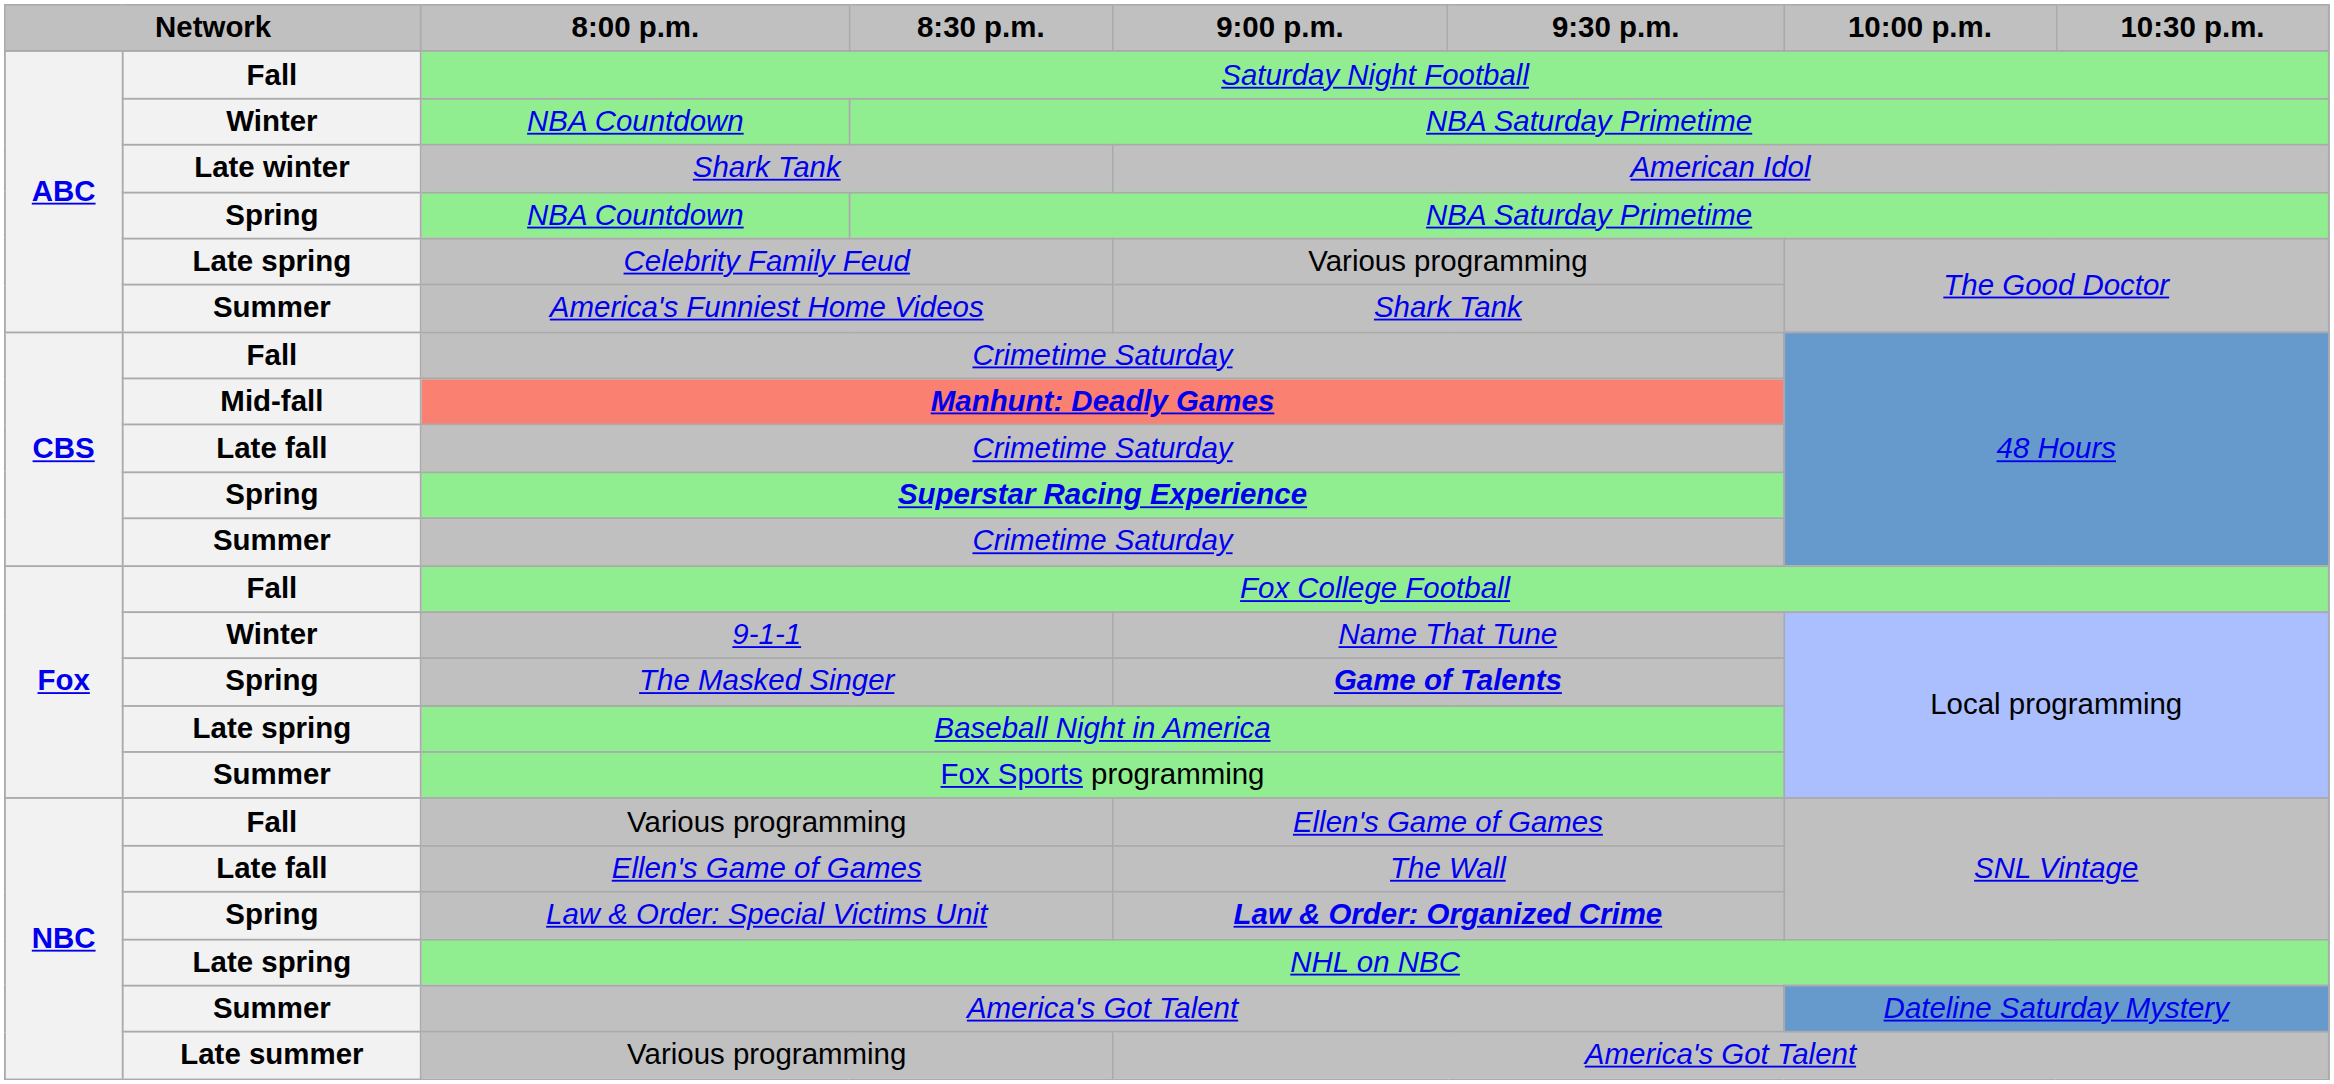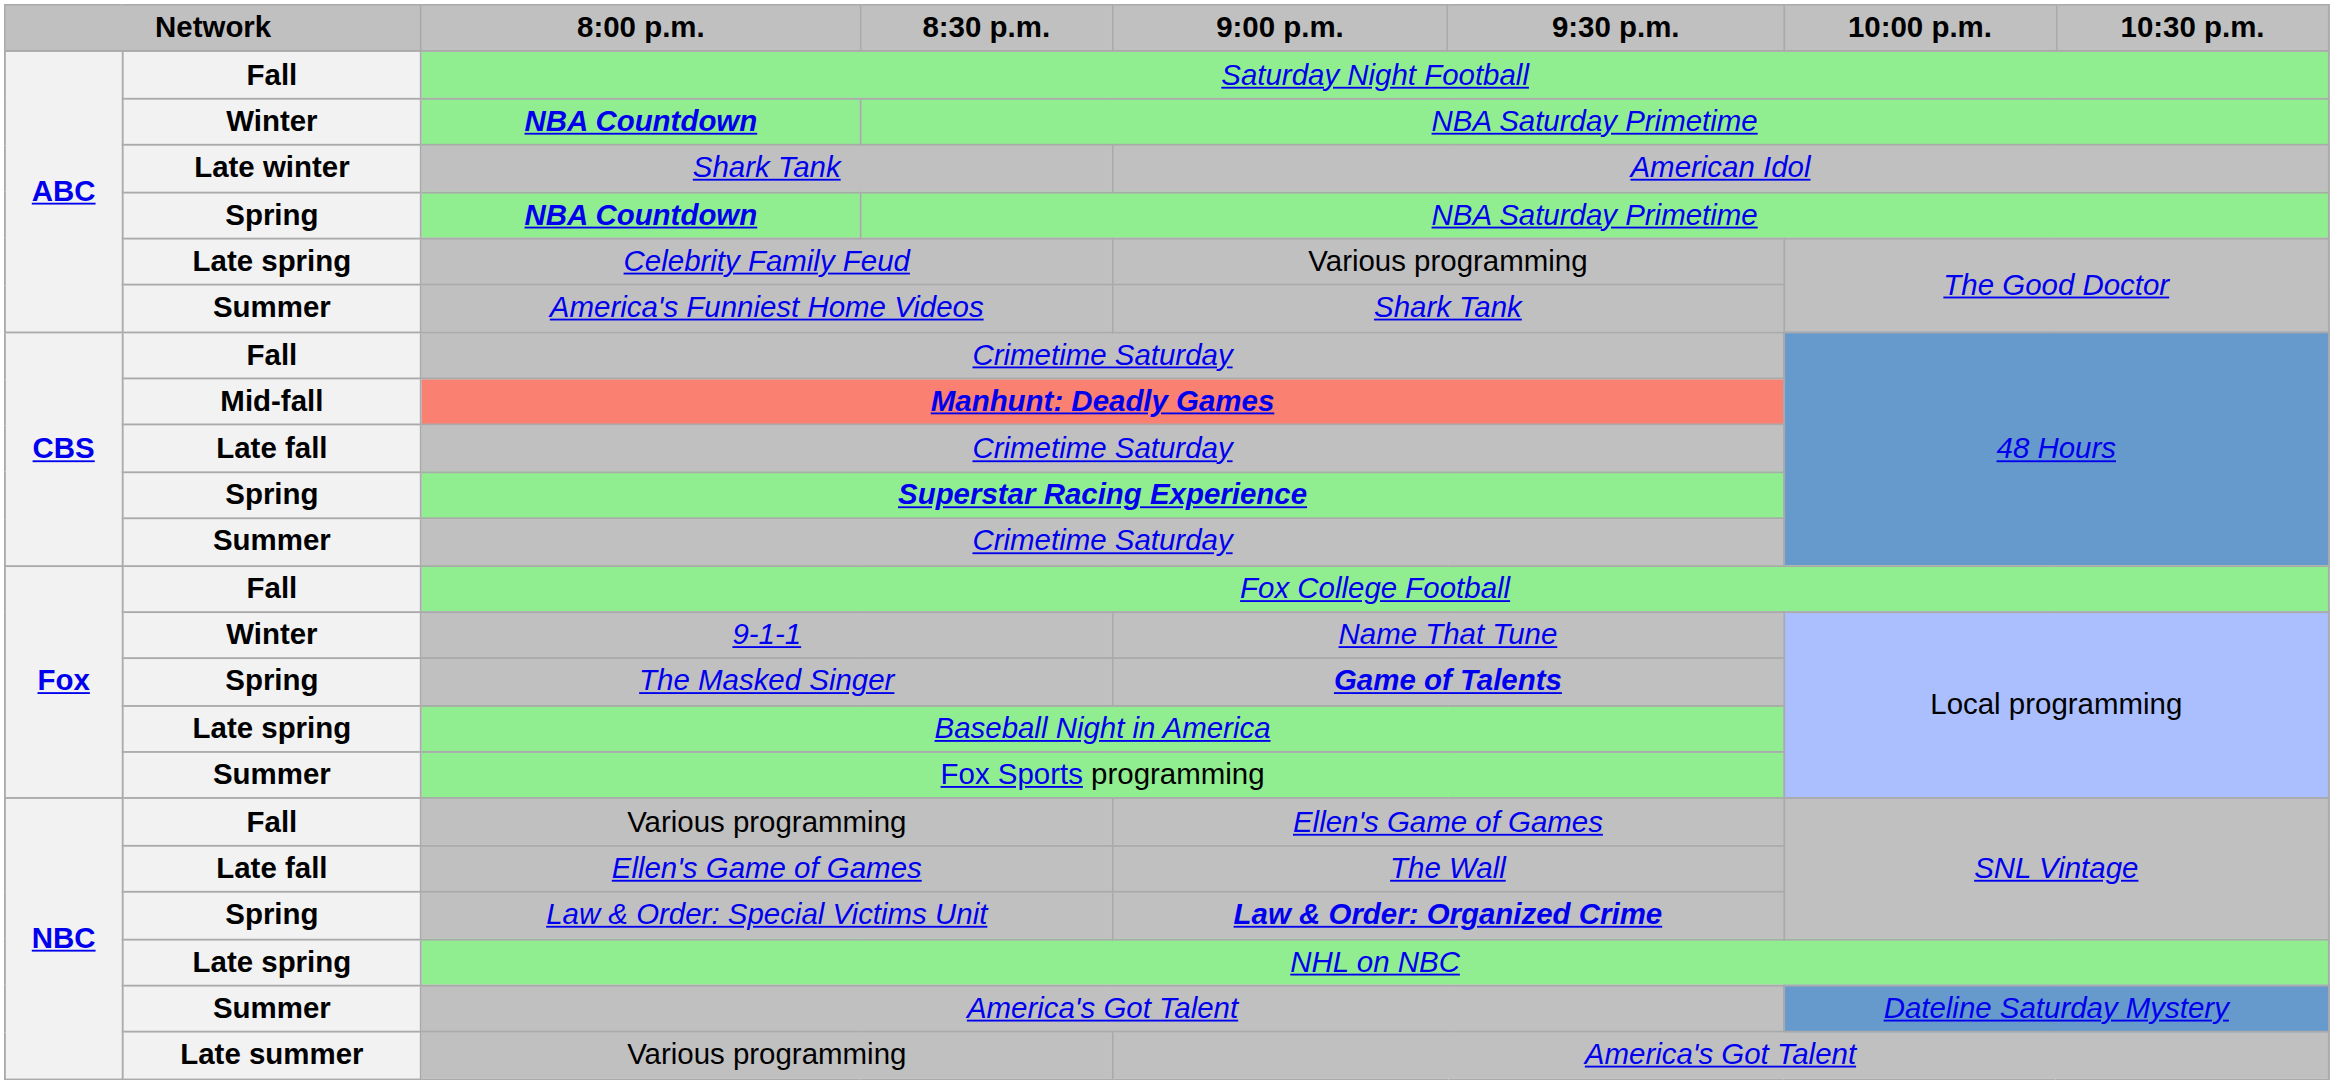(635, 121) normal -> (641, 121) bold
(635, 214) normal -> (641, 214) bold
